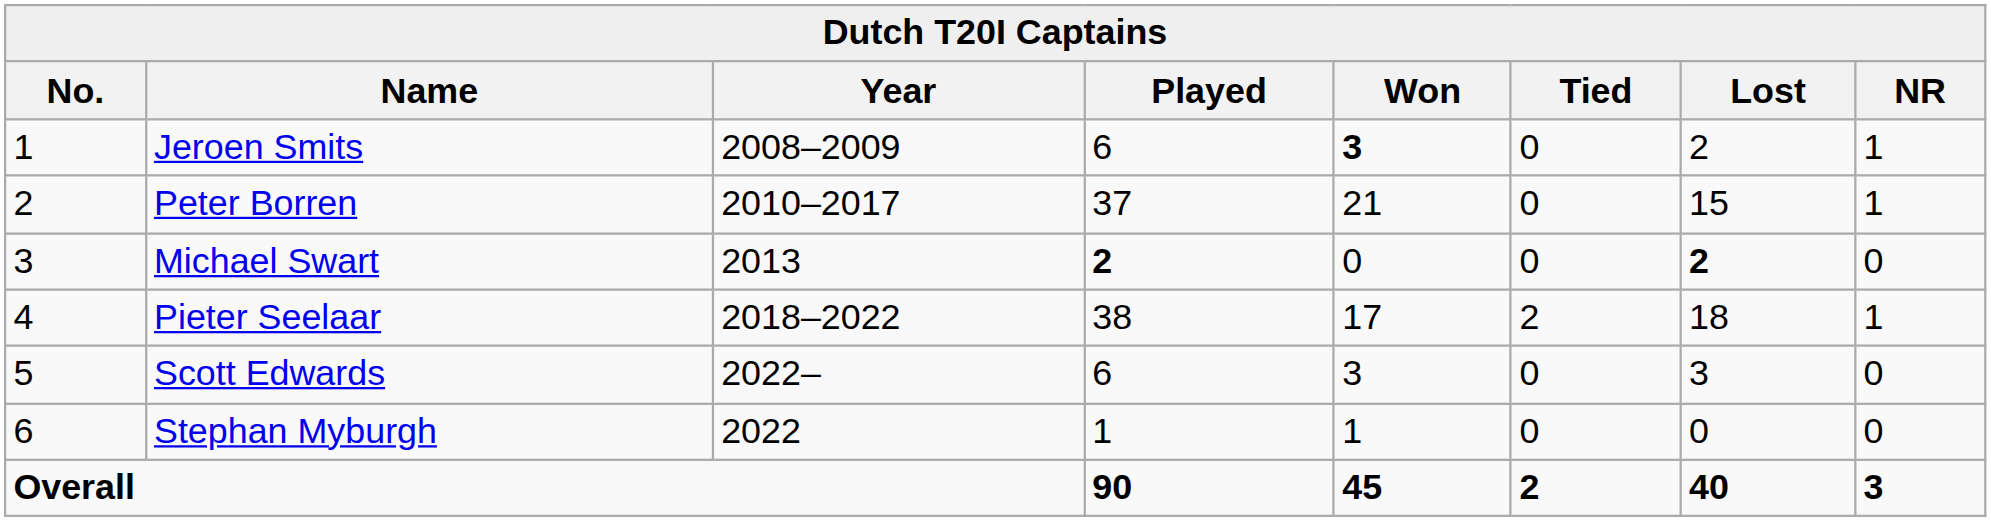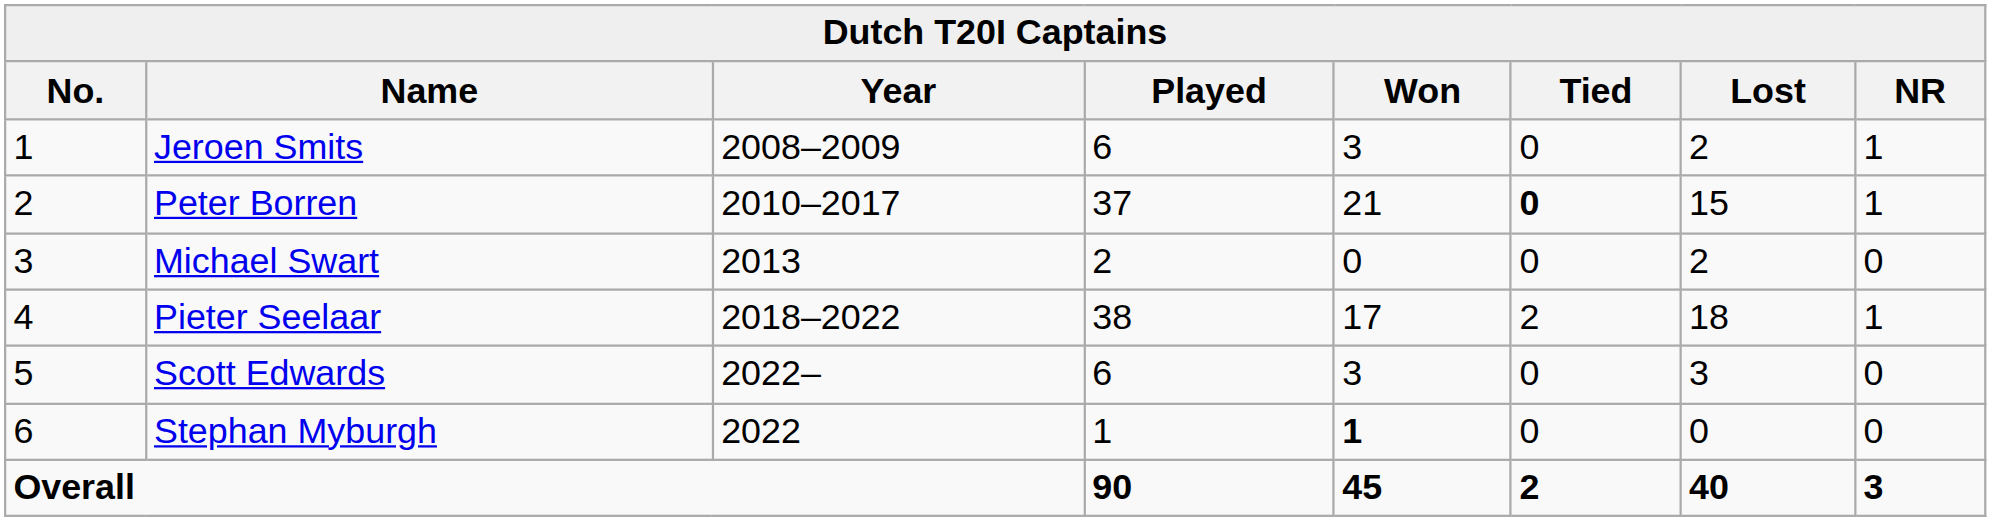(1352, 146) bold -> (1352, 146) normal
(1529, 203) normal -> (1529, 203) bold
(1102, 260) bold -> (1102, 260) normal
(1699, 260) bold -> (1699, 260) normal
(1352, 430) normal -> (1352, 430) bold
